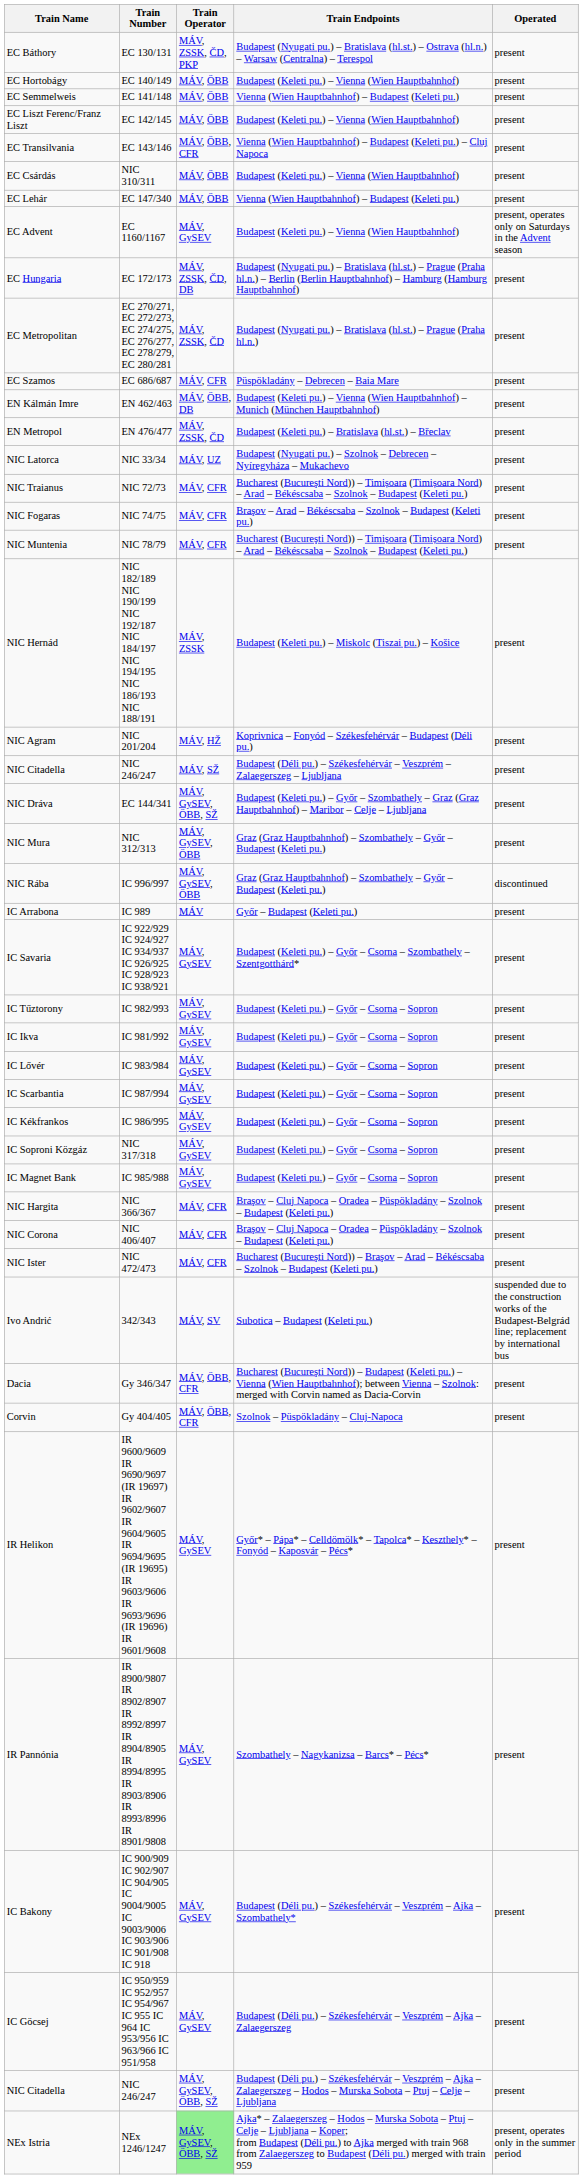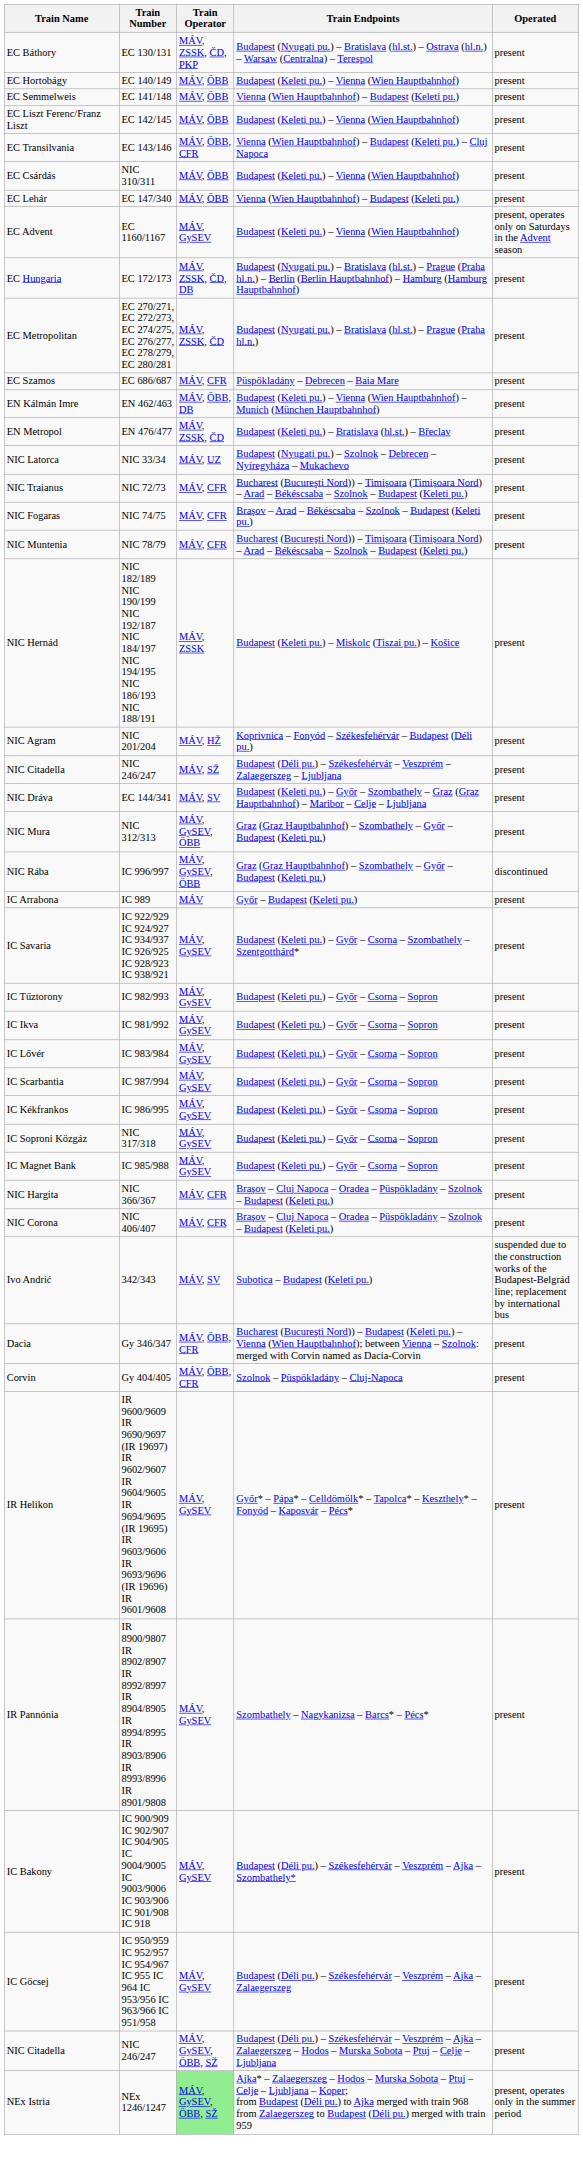(198, 803) MÁV, GySEV, ÖBB, SŽ -> (200, 797) MÁV, SV
- row: (26, 1262)
